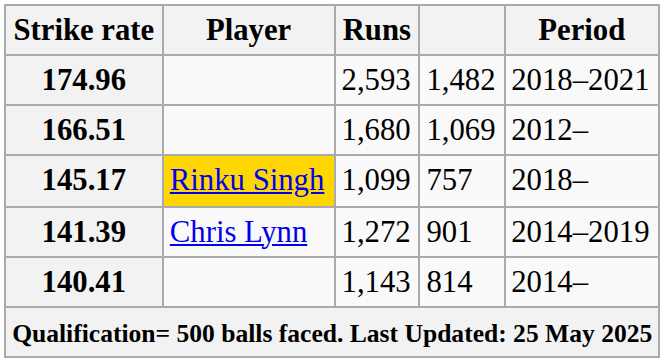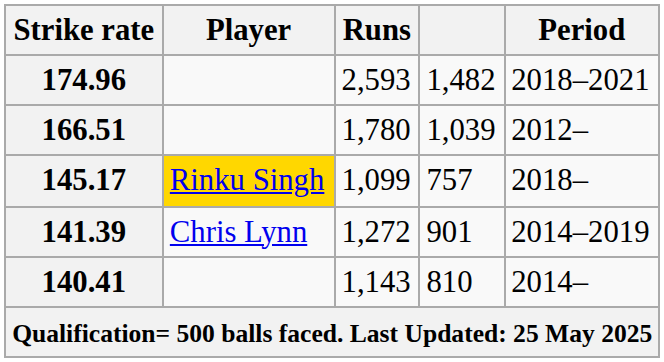(376, 130) 1,680 -> (376, 130) 1,780
(461, 130) 1,069 -> (461, 130) 1,039
(449, 281) 814 -> (449, 281) 810
